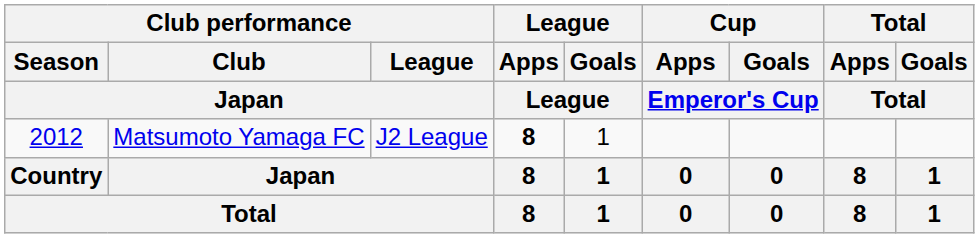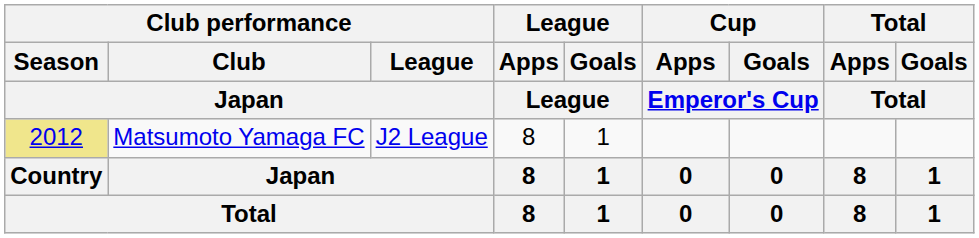(56, 137) no background -> (56, 137) khaki background
(529, 137) bold -> (529, 137) normal
